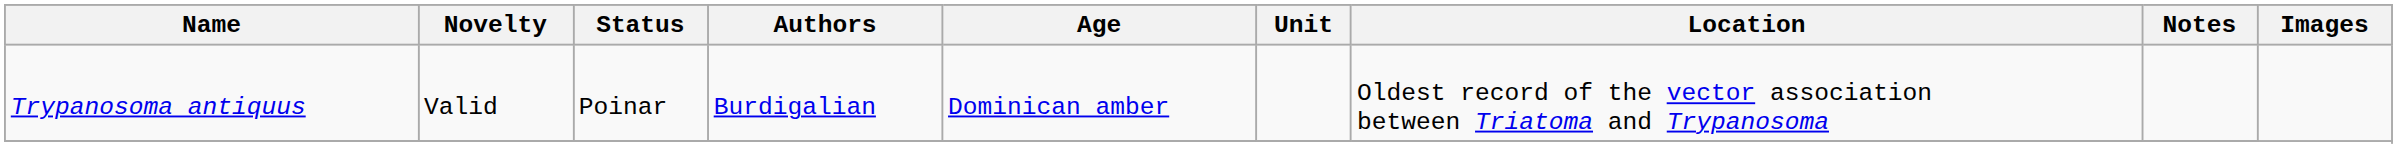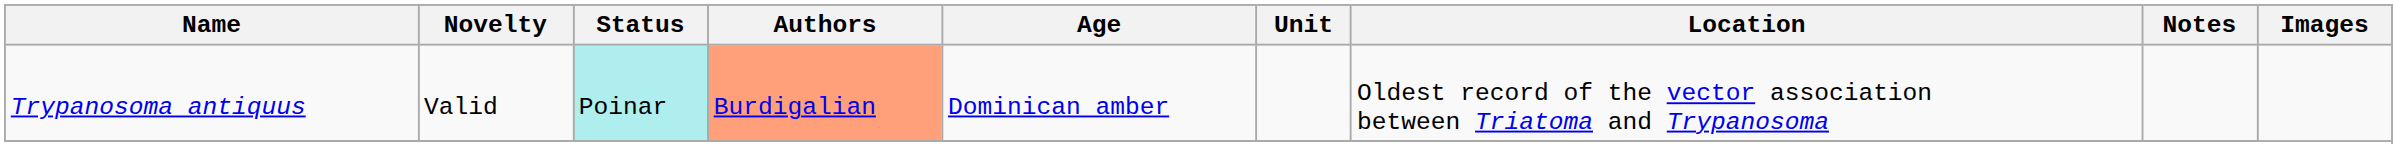(623, 108) no background -> (623, 108) paleturquoise background
(795, 108) no background -> (795, 108) lightsalmon background
